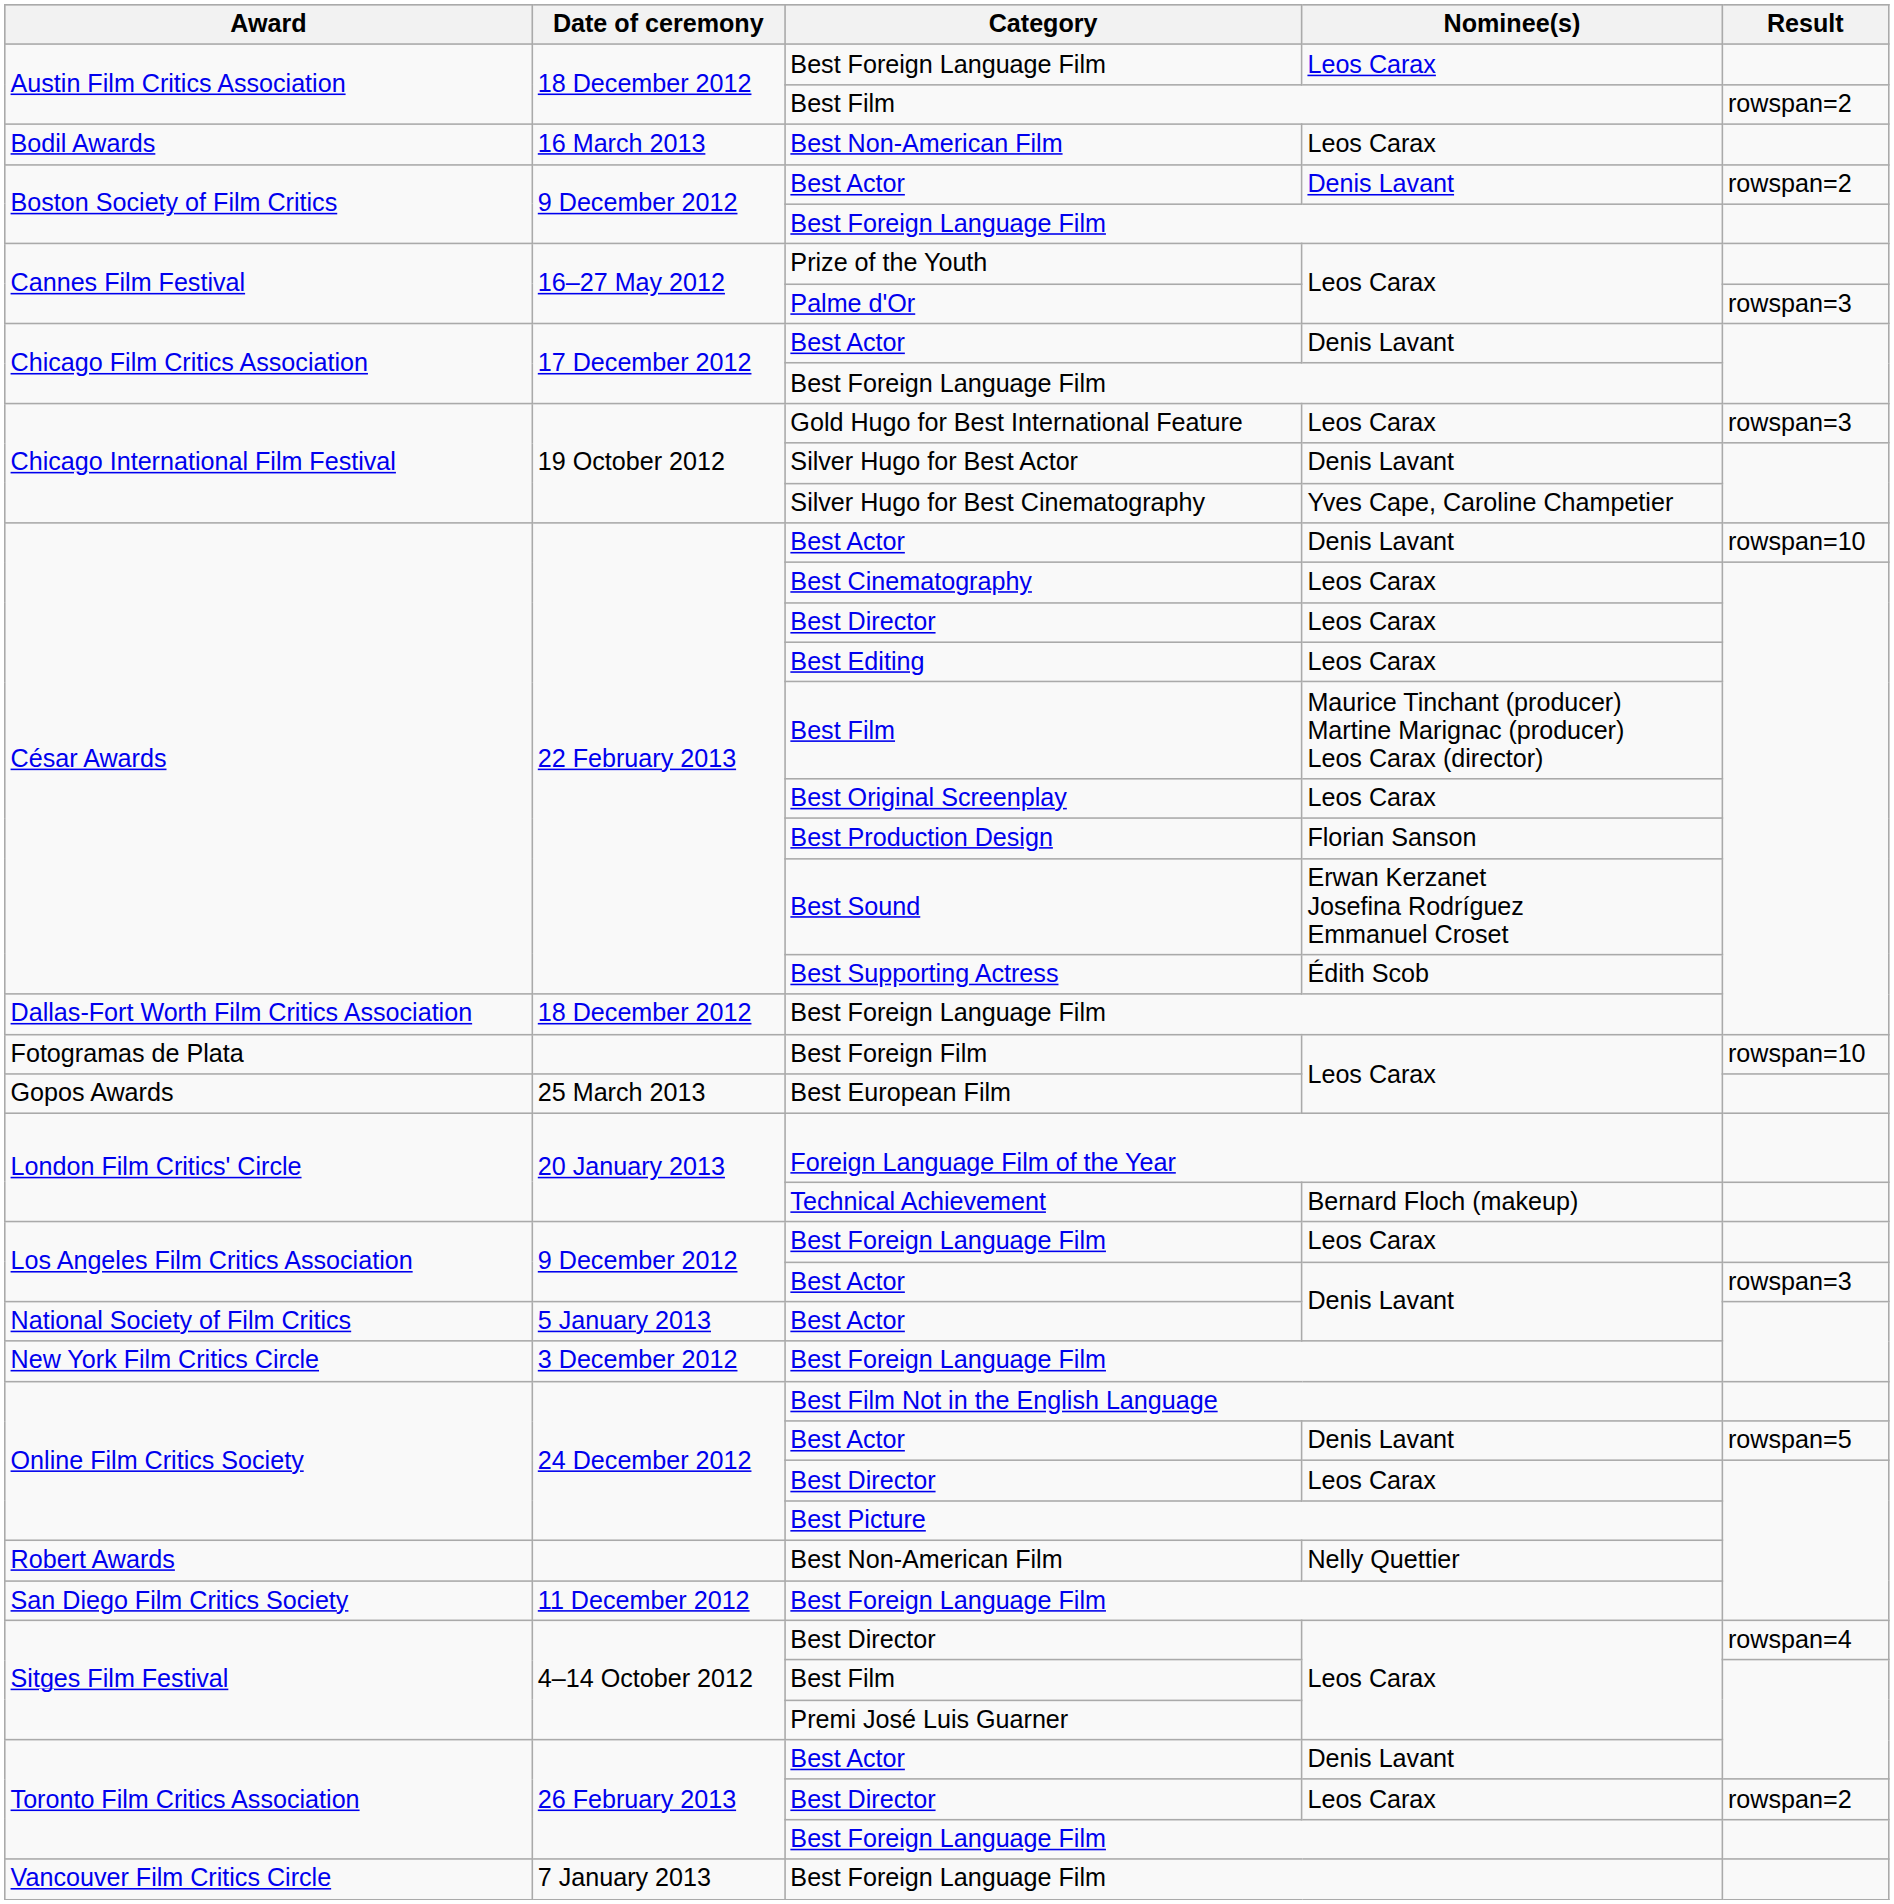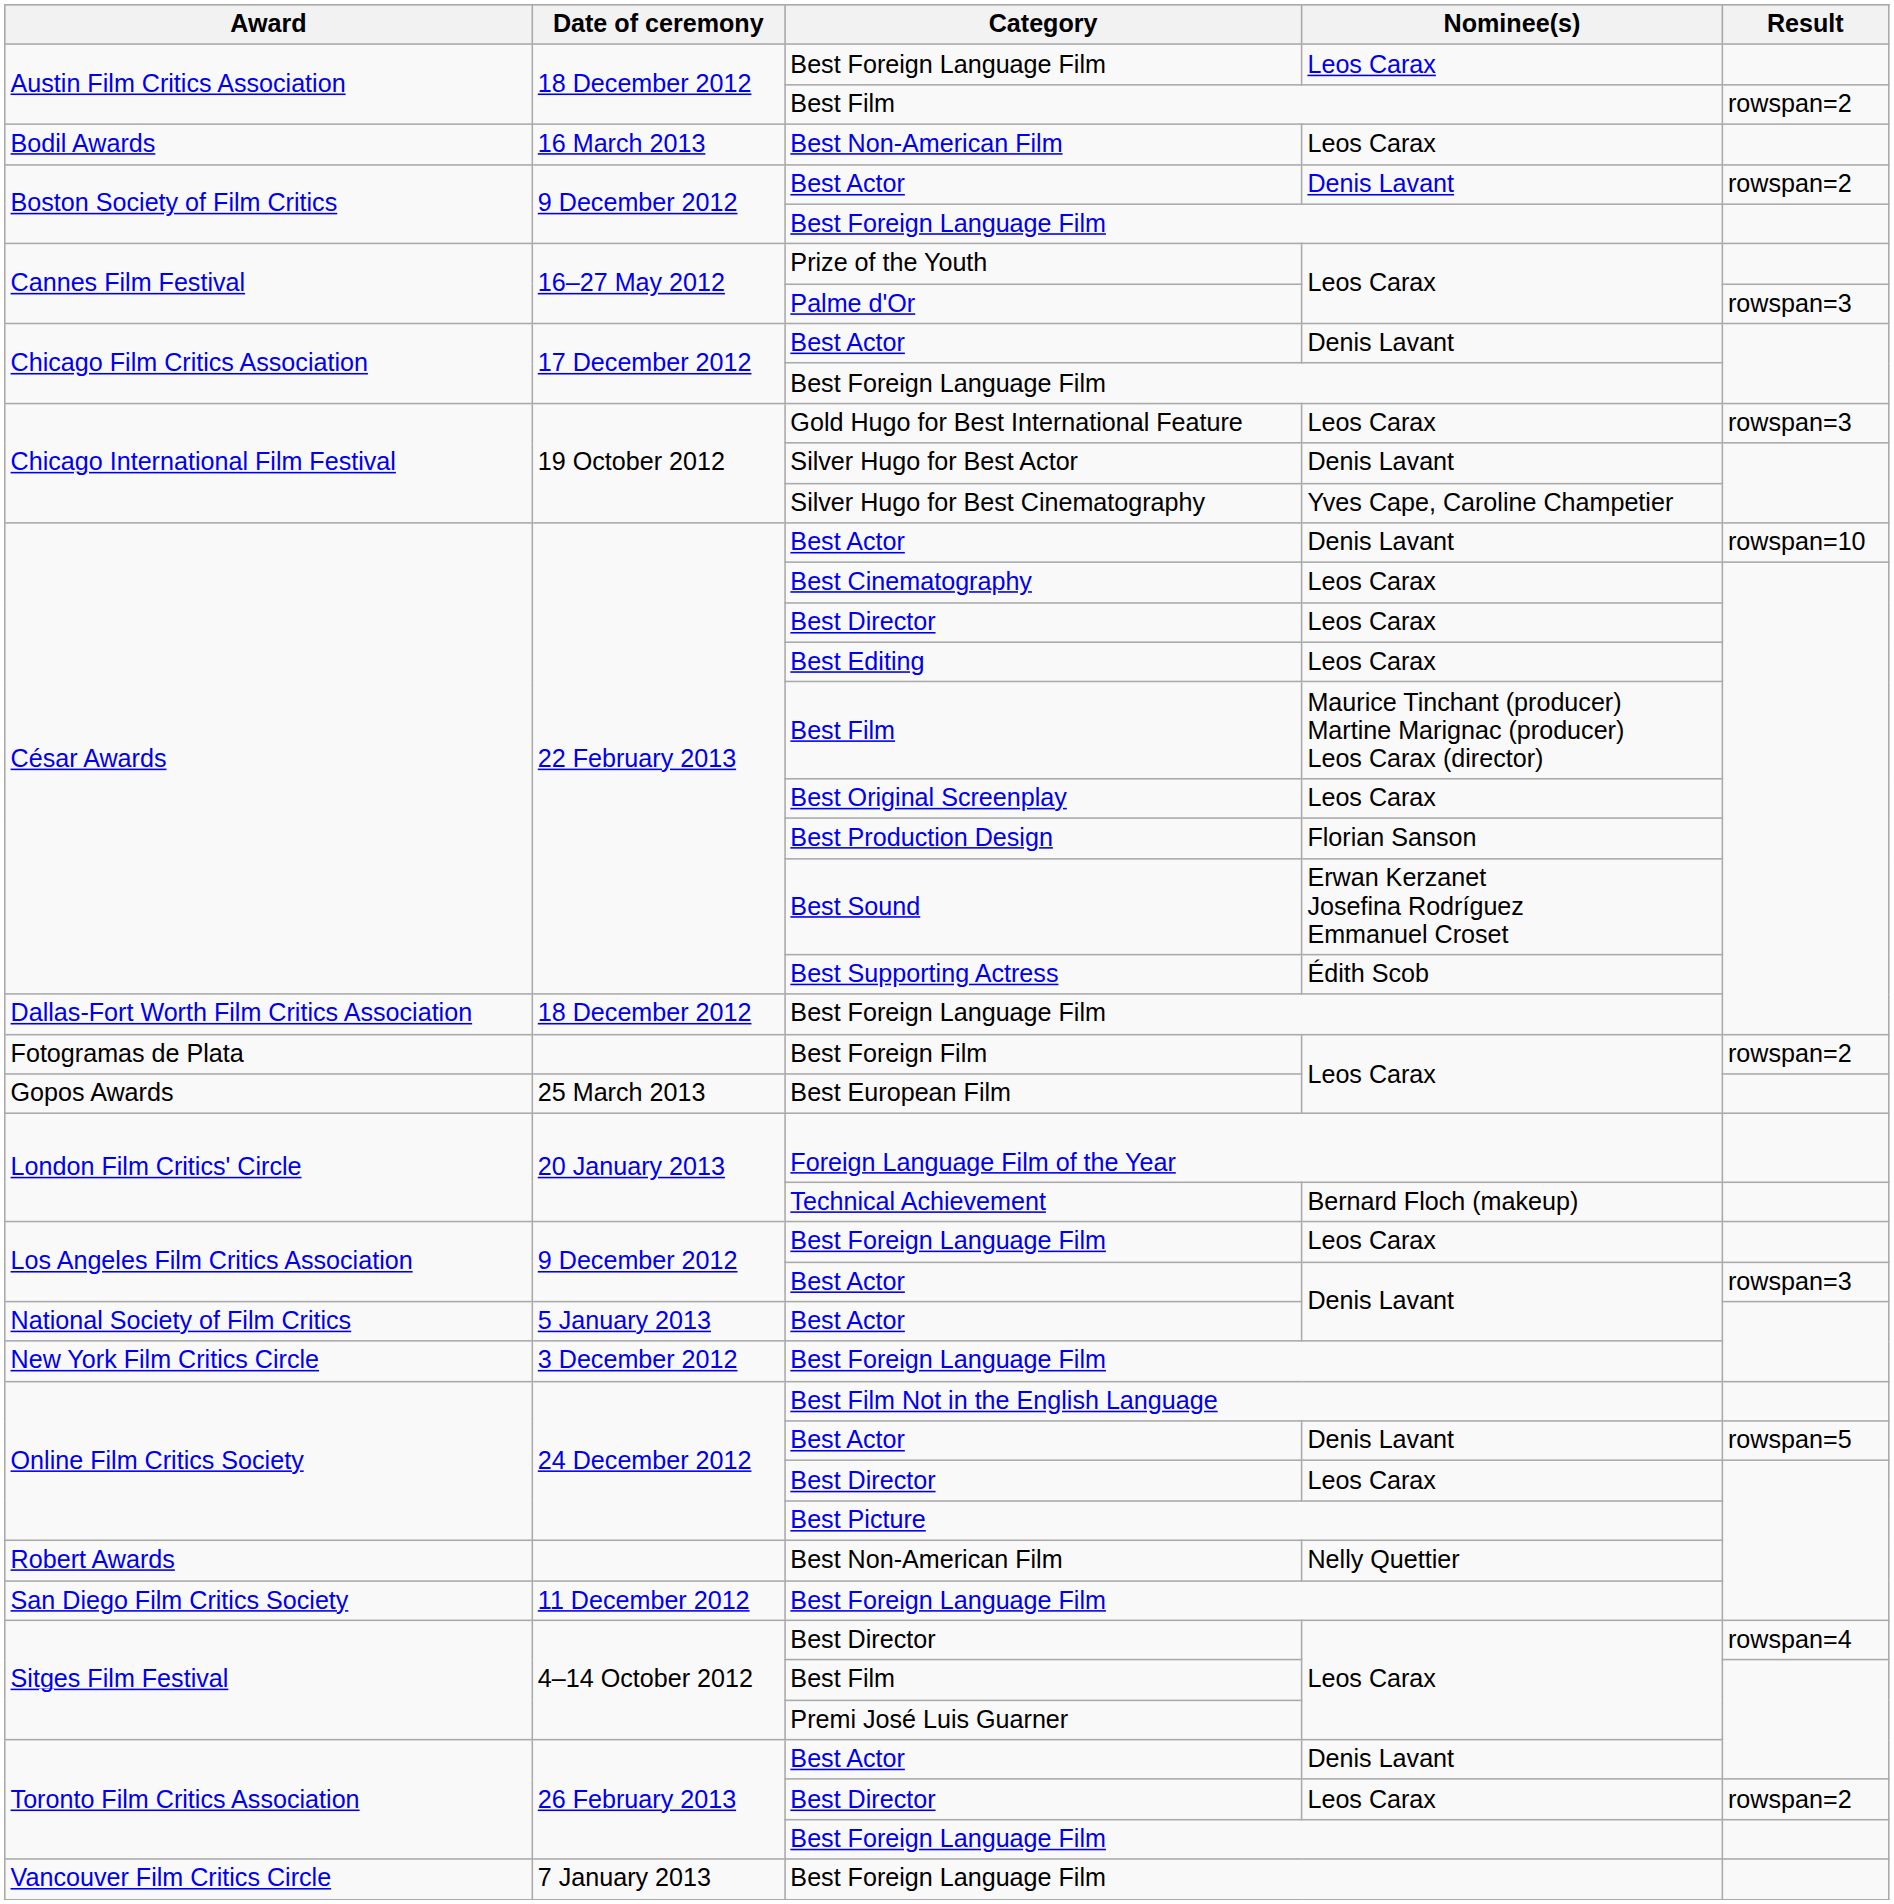(1797, 1053) rowspan=10 -> (1790, 1053) rowspan=2
